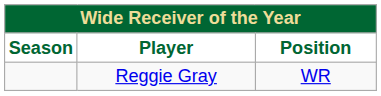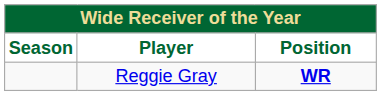(316, 76) normal -> (316, 76) bold
